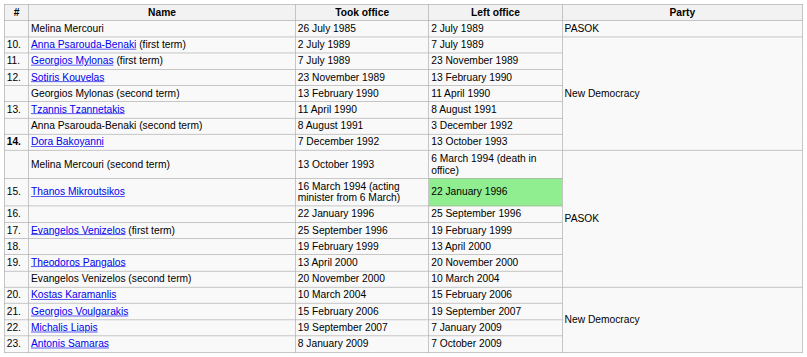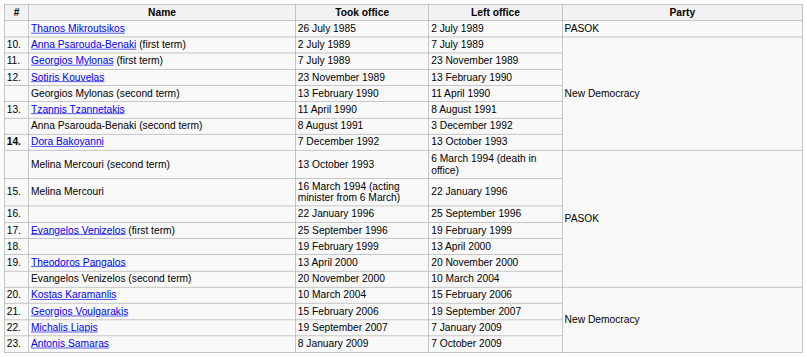(67, 28) Melina Mercouri -> (78, 28) Thanos Mikroutsikos
(78, 192) Thanos Mikroutsikos -> (67, 192) Melina Mercouri
(469, 192) lightgreen background -> (469, 192) no background
